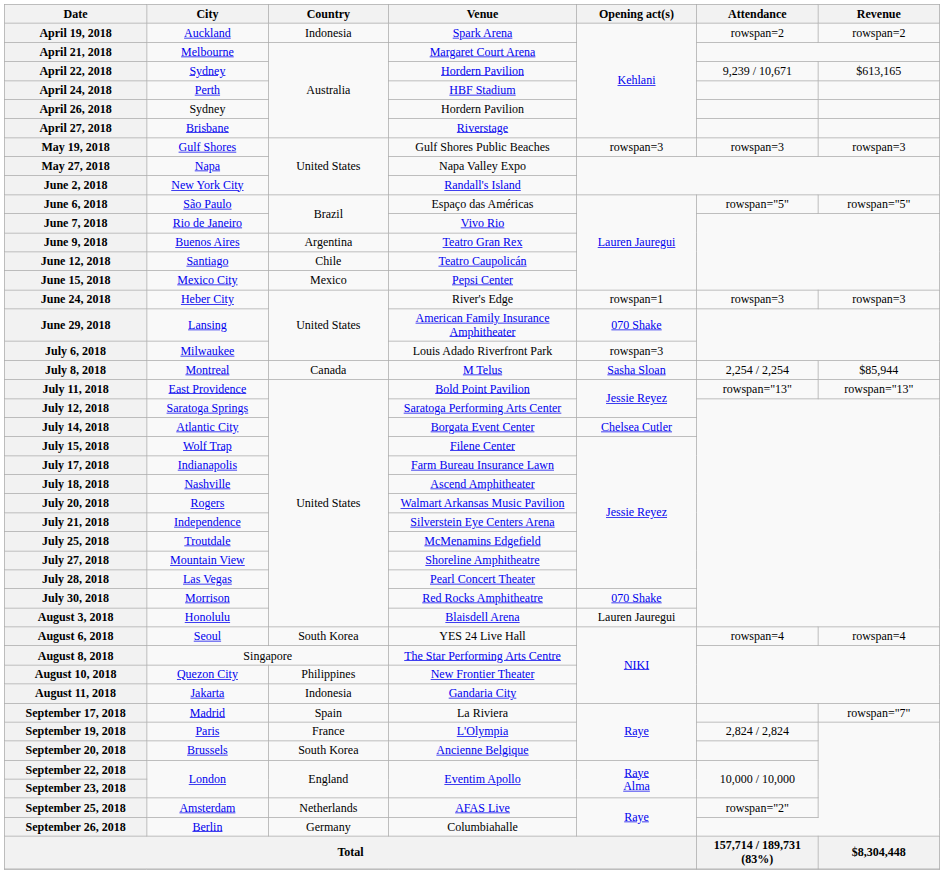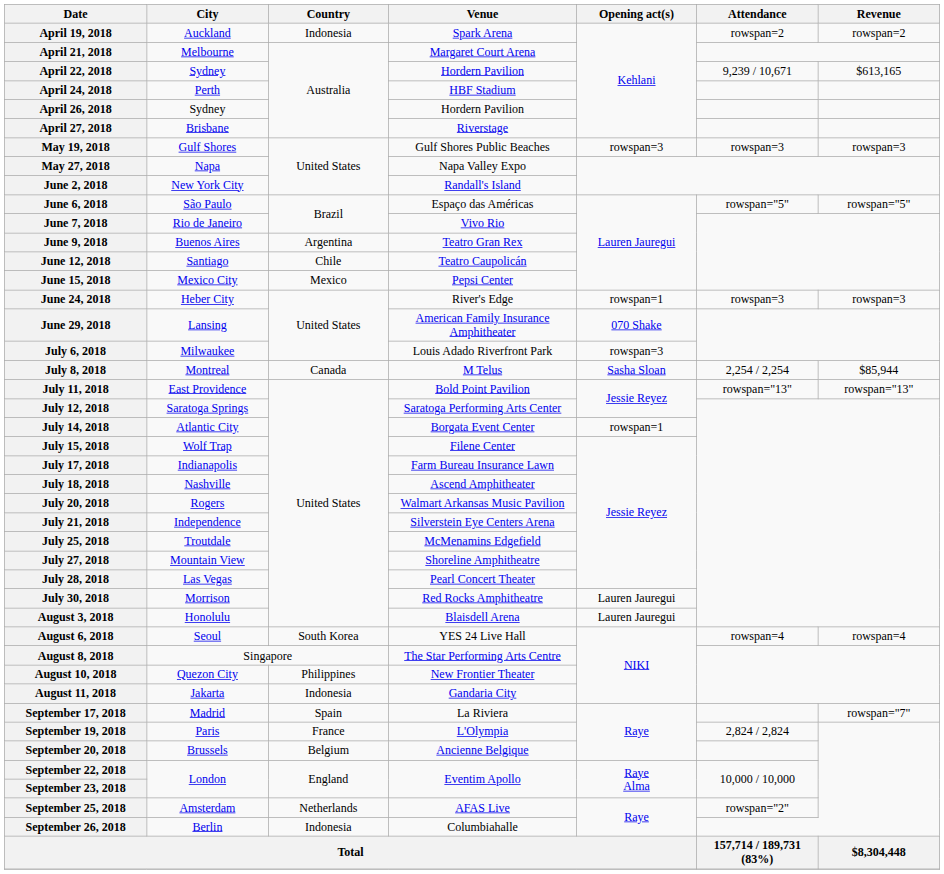(637, 427) Chelsea Cutler -> (637, 427) rowspan=1
(637, 598) 070 Shake -> (637, 598) Lauren Jauregui
(328, 750) South Korea -> (328, 750) Belgium
(328, 826) Germany -> (328, 826) Indonesia
